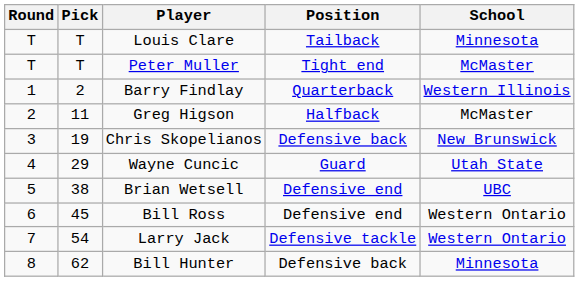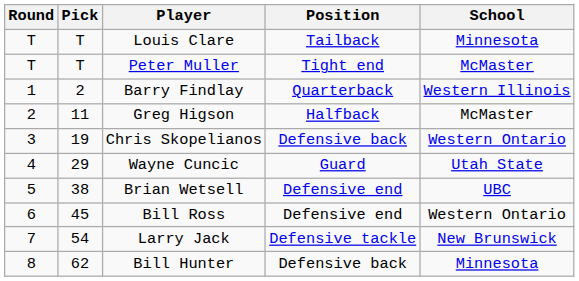(497, 141) New Brunswick -> (497, 141) Western Ontario
(497, 240) Western Ontario -> (497, 240) New Brunswick
